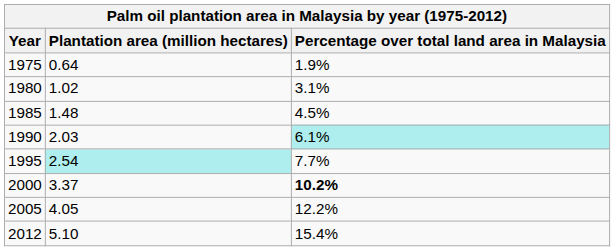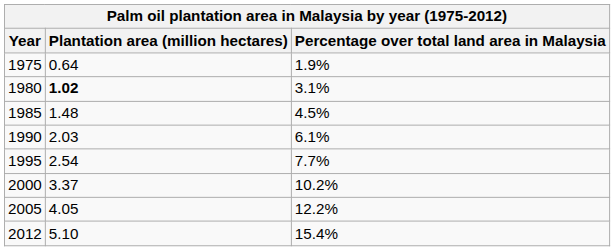(64, 88) normal -> (64, 88) bold
(312, 137) paleturquoise background -> (312, 137) no background
(64, 161) paleturquoise background -> (64, 161) no background
(316, 185) bold -> (316, 185) normal
